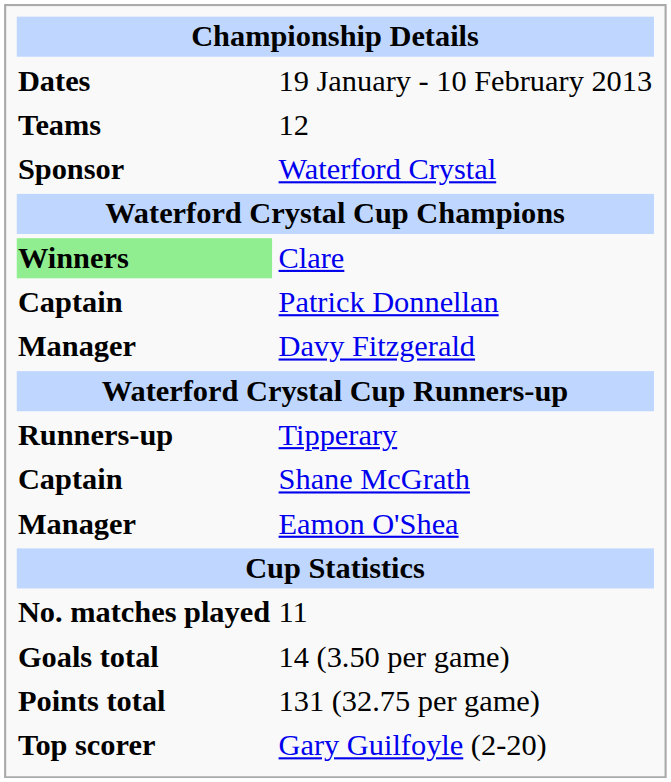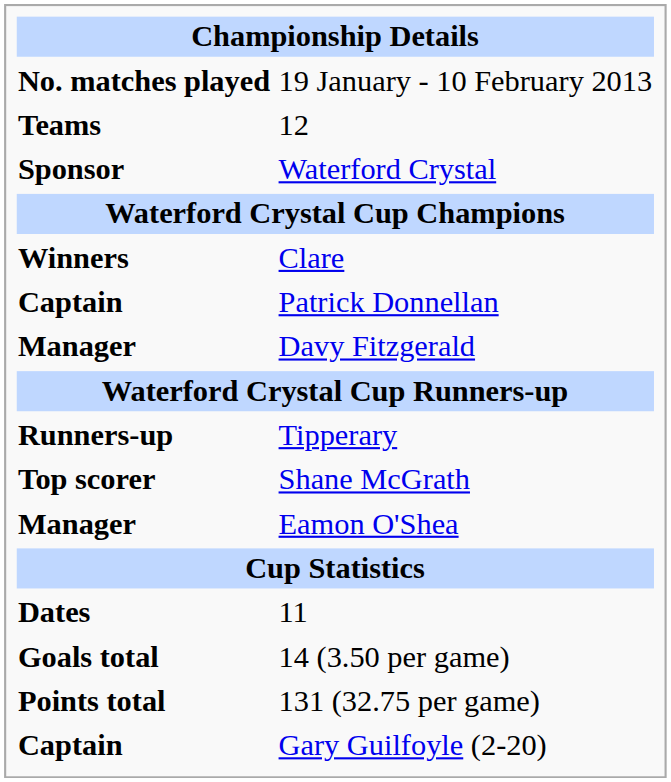(54, 80) Dates -> (144, 80) No. matches played
(73, 257) lightgreen background -> (73, 257) no background
(70, 478) Captain -> (87, 478) Top scorer
(144, 611) No. matches played -> (54, 611) Dates
(87, 744) Top scorer -> (70, 744) Captain
